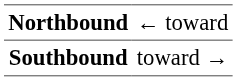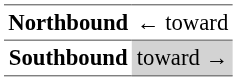(182, 57) no background -> (182, 57) lightgrey background
